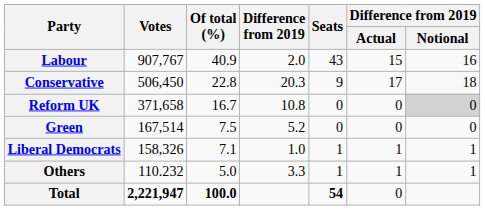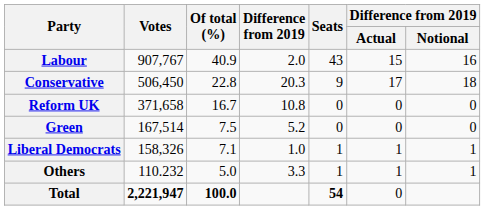(473, 104) lightgrey background -> (473, 104) no background
